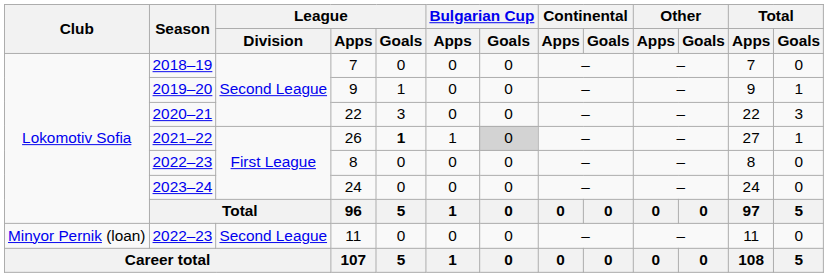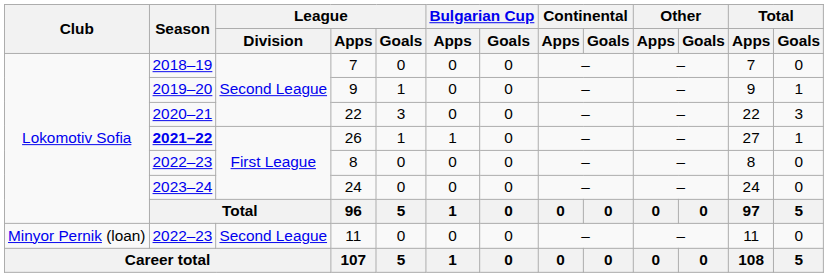(182, 138) normal -> (182, 138) bold
(401, 138) bold -> (401, 138) normal
(509, 138) lightgrey background -> (509, 138) no background
